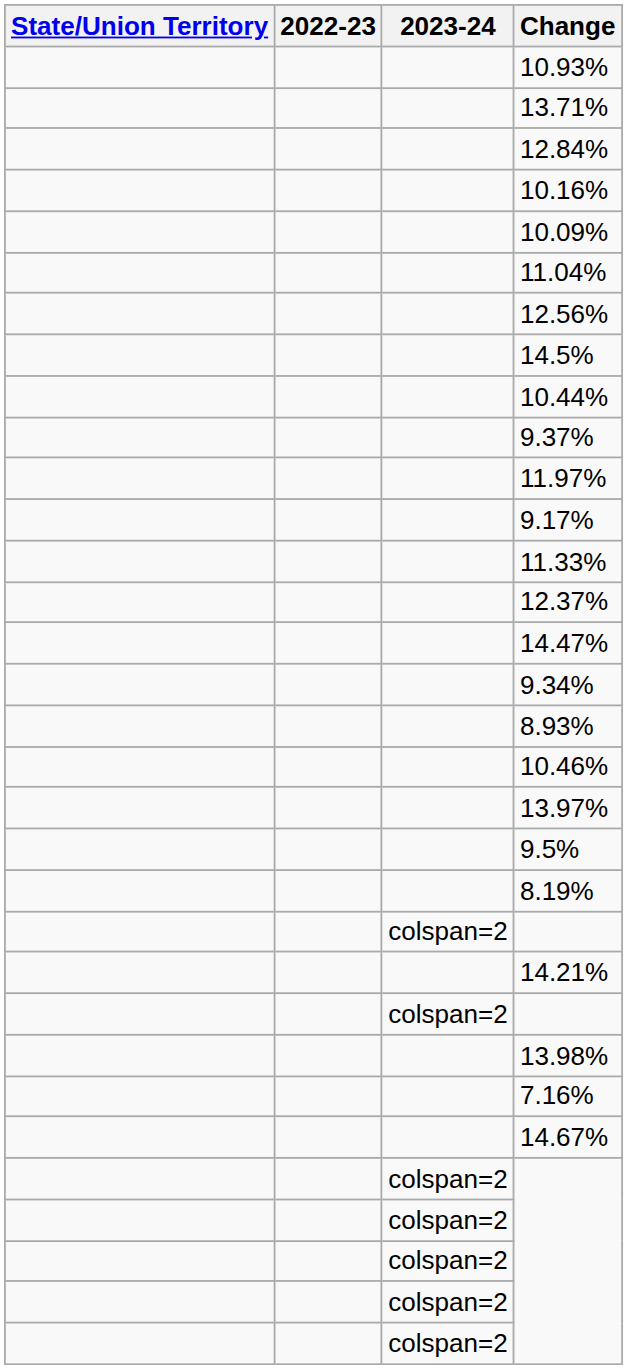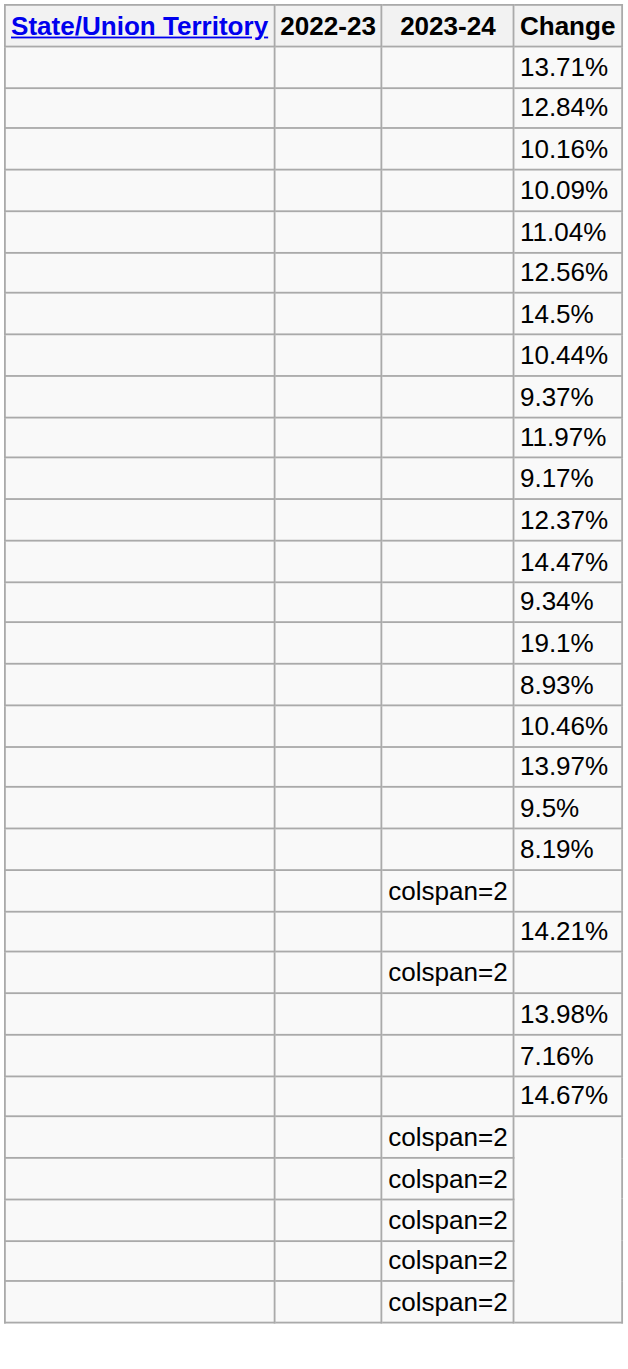- row: (448, 67)
- row: (448, 561)
+ row: (448, 644)
